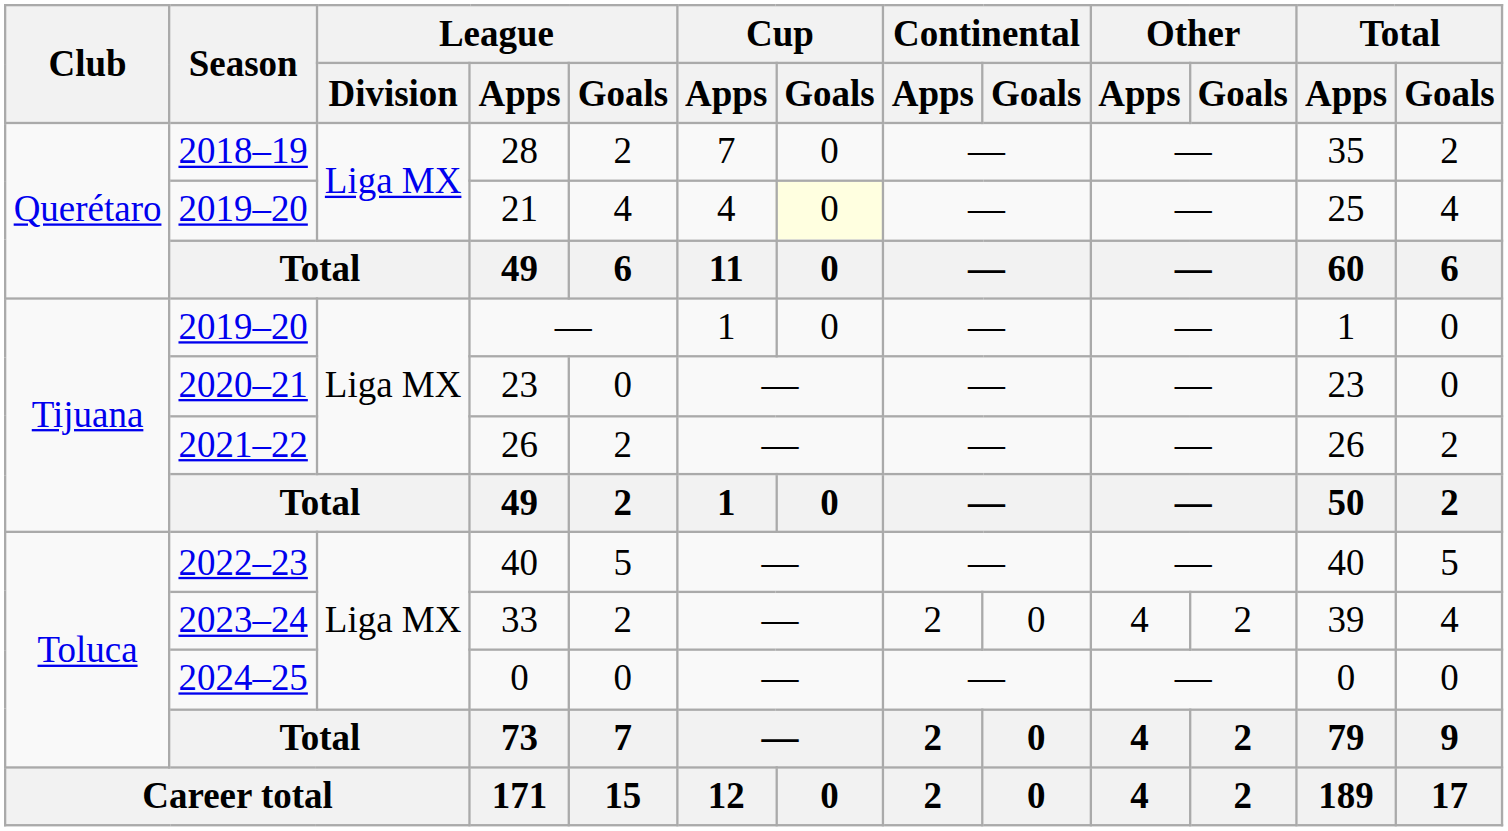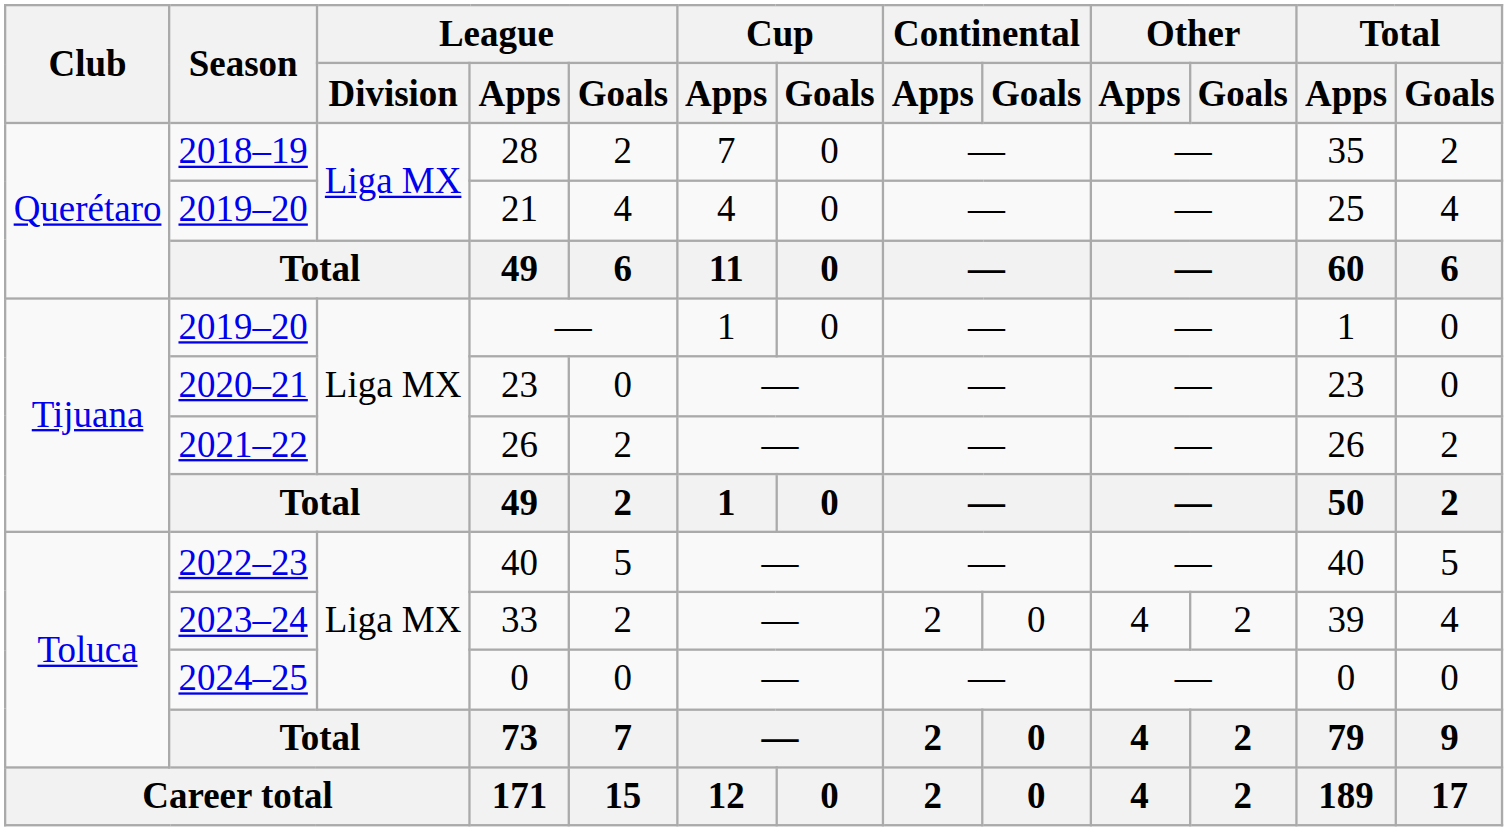(830, 209) lightyellow background -> (830, 209) no background
